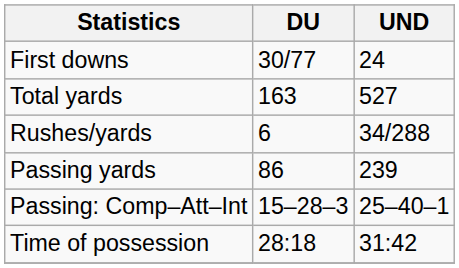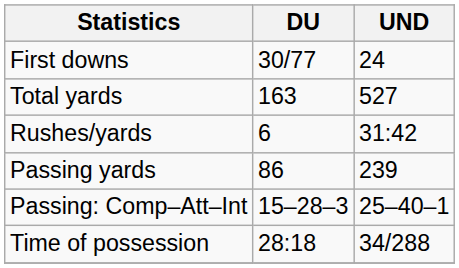(395, 133) 34/288 -> (388, 133) 31:42
(388, 243) 31:42 -> (395, 243) 34/288
